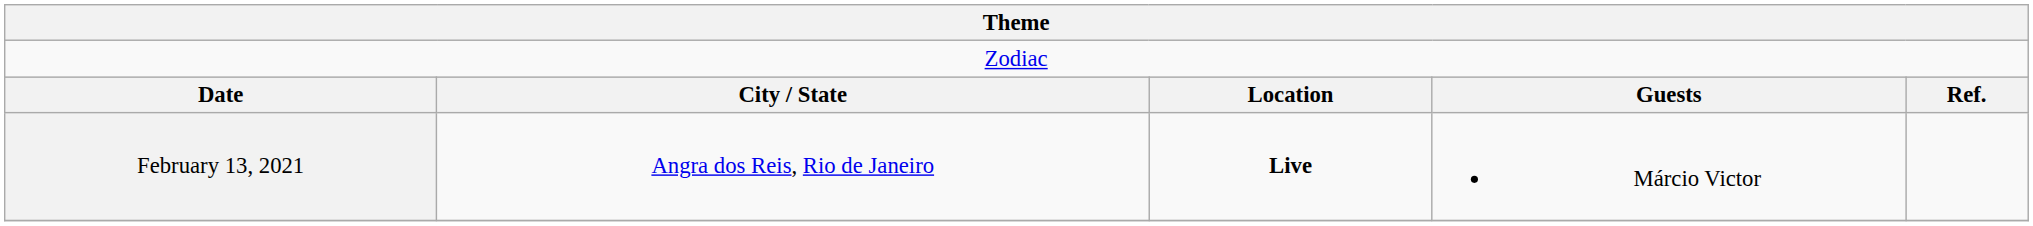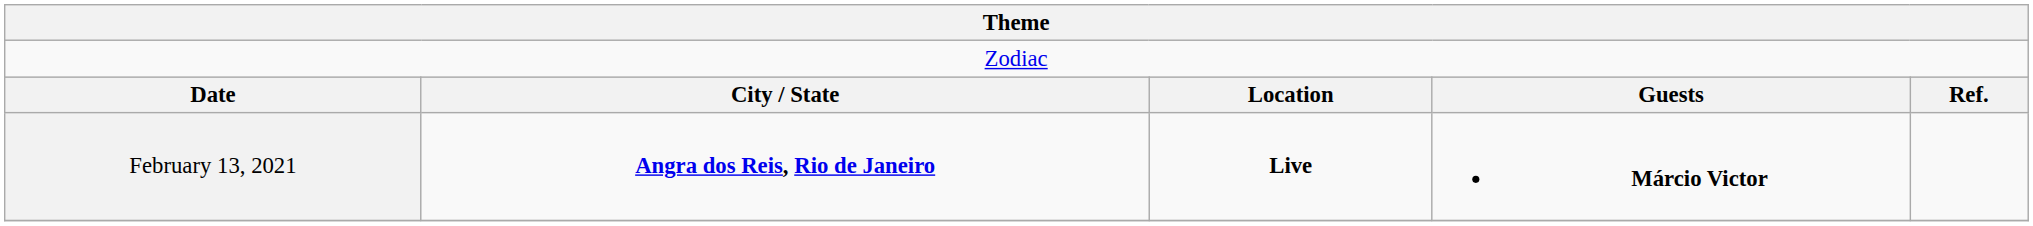(793, 166) normal -> (785, 166) bold
(1669, 179) normal -> (1671, 179) bold
